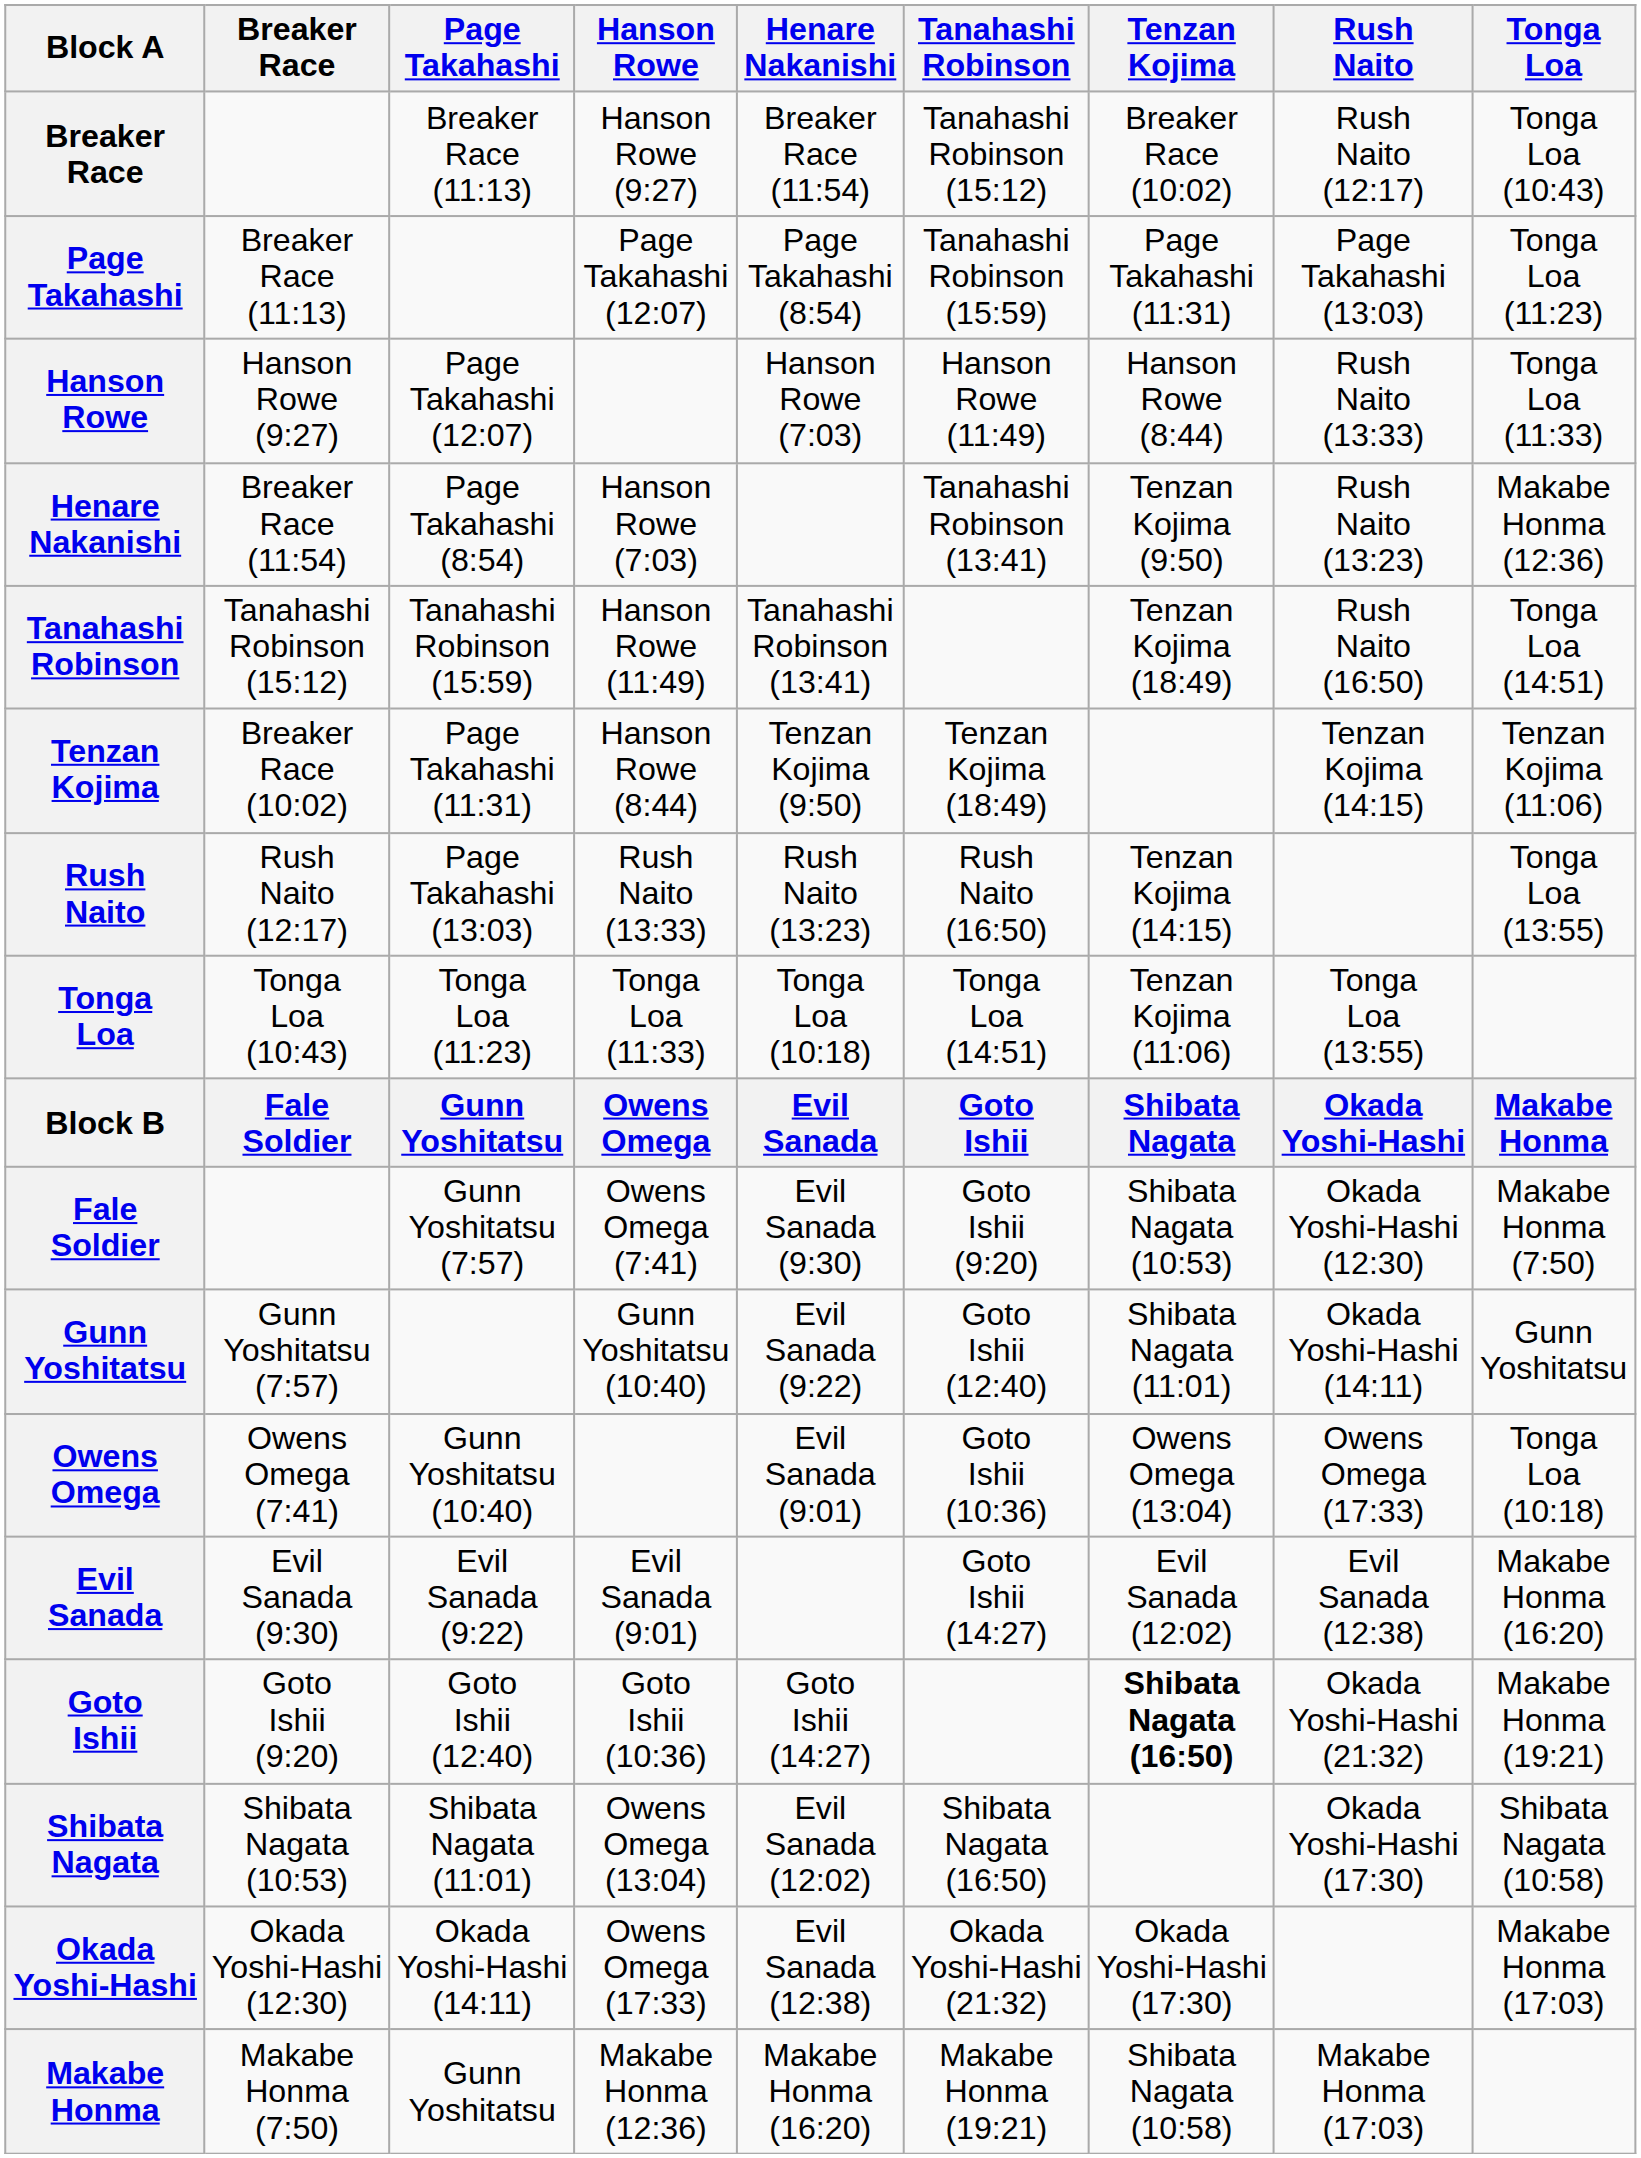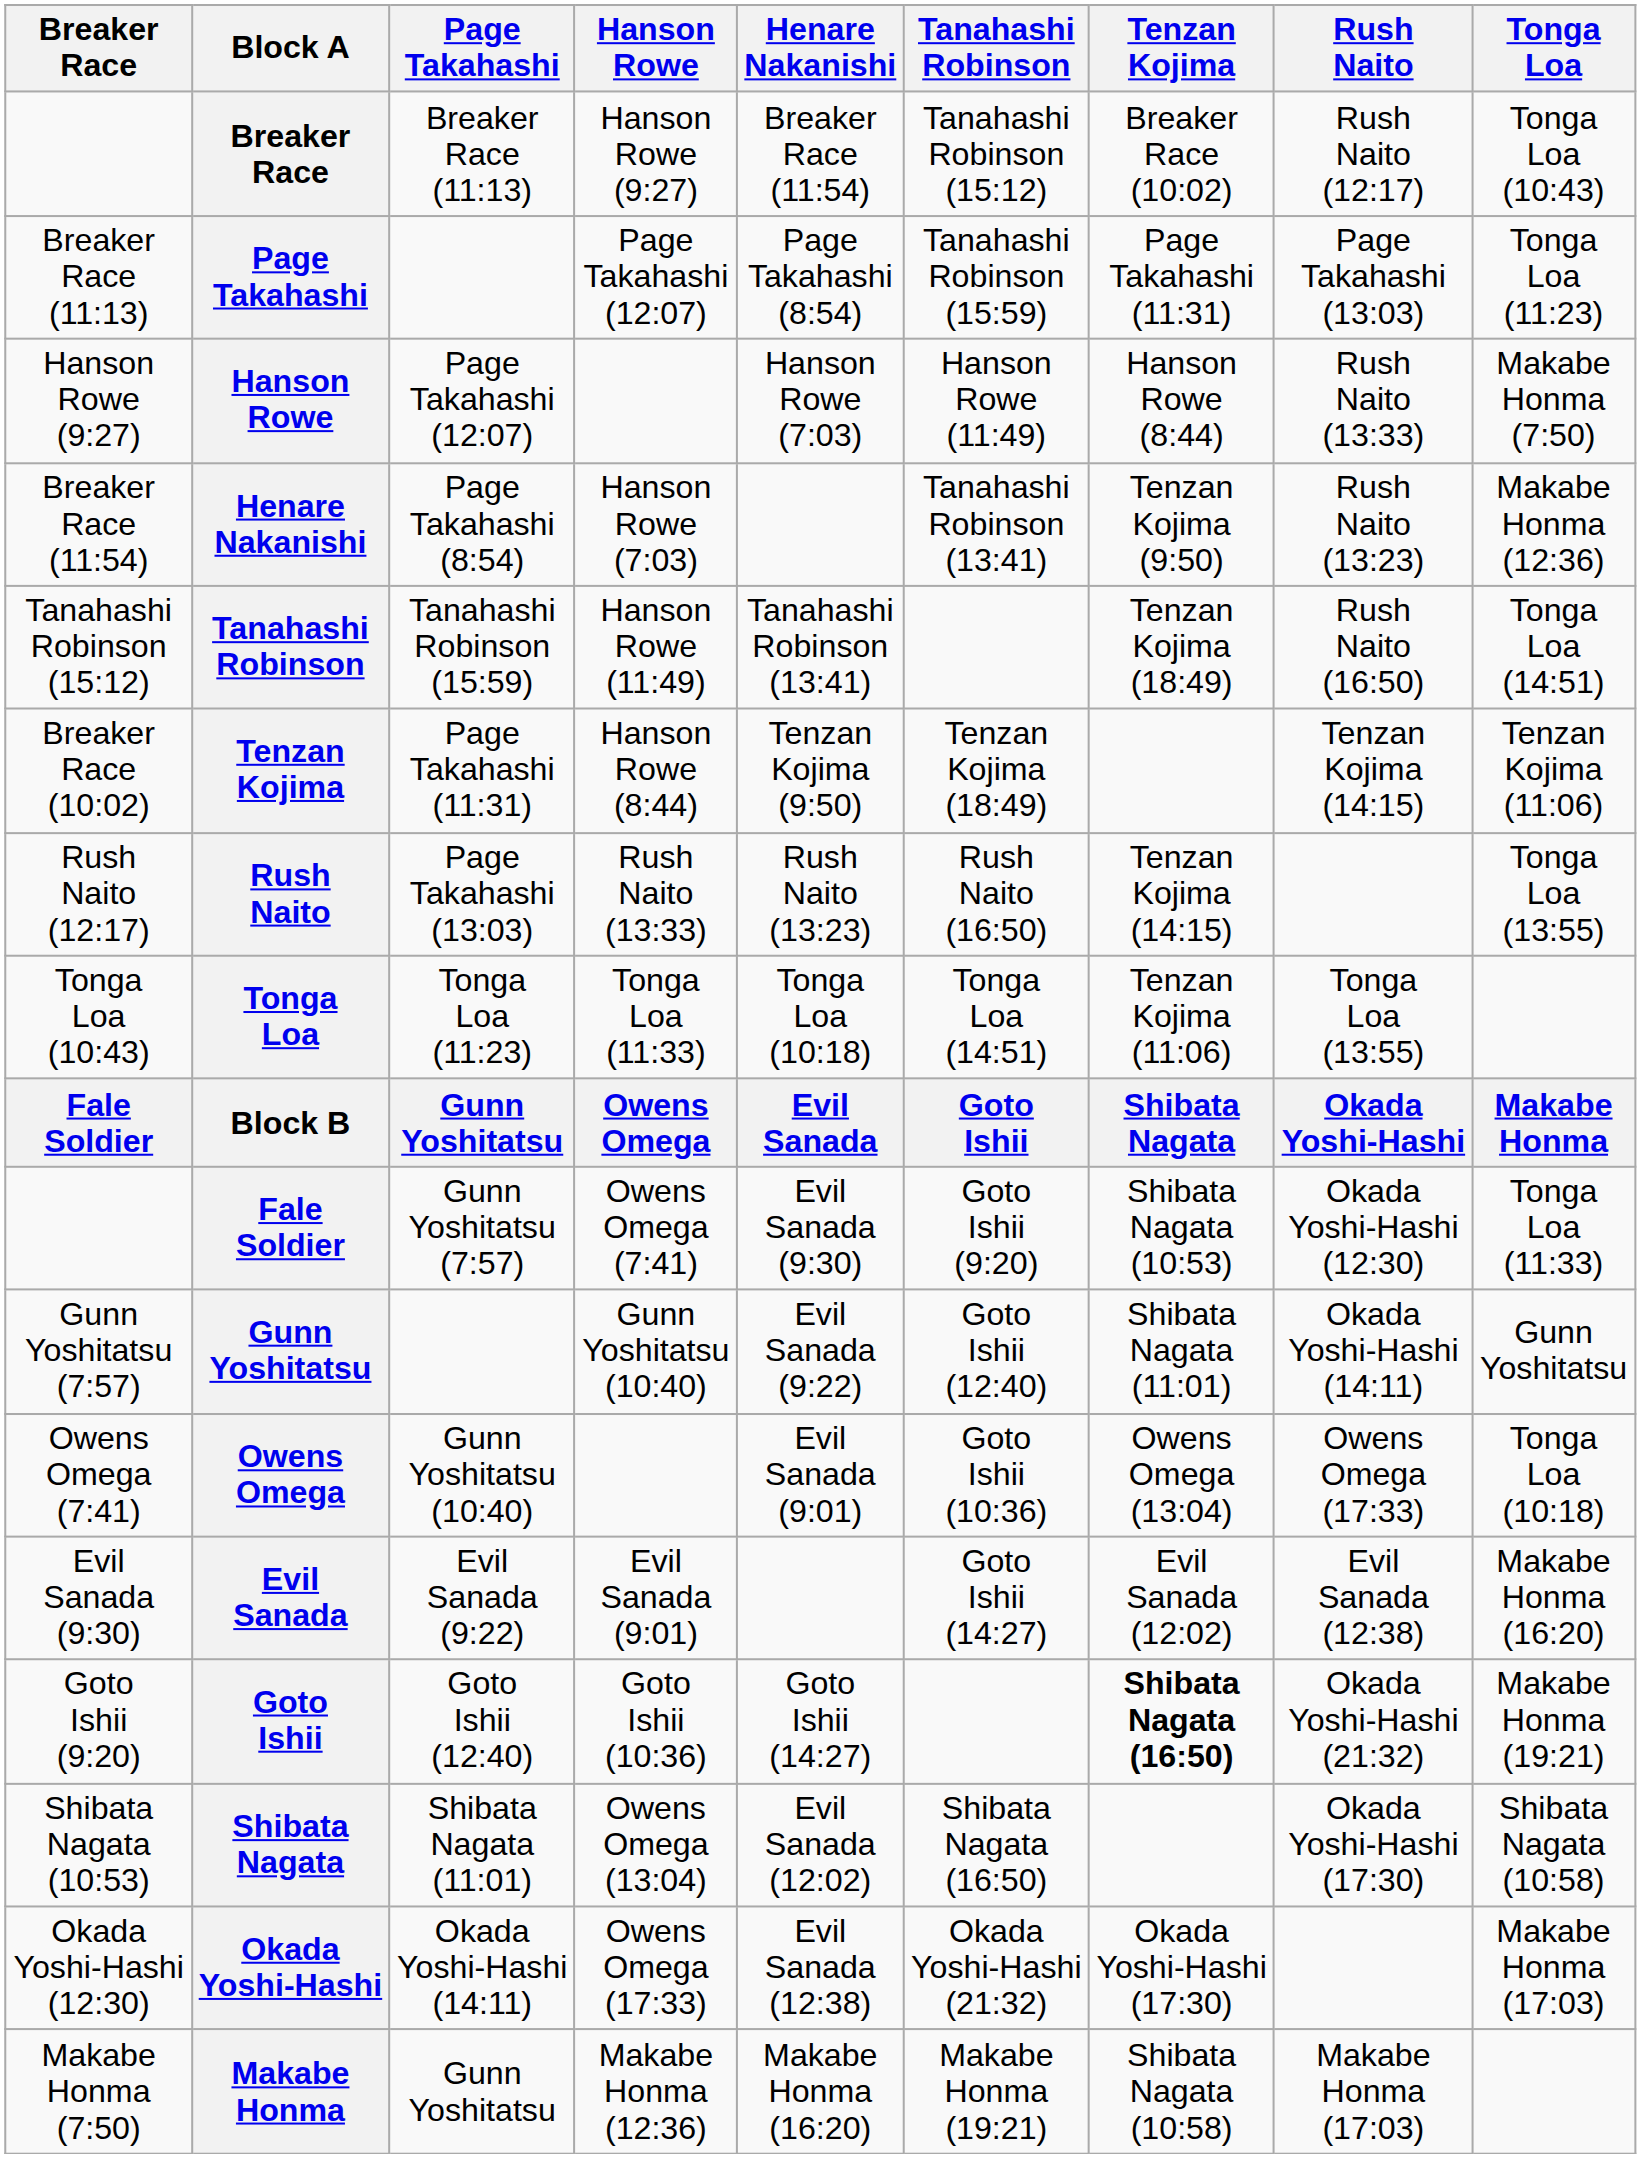columns swapped: (105, 48) <-> (297, 48)
(1554, 400) Tonga Loa (11:33) -> (1554, 400) Makabe Honma (7:50)
(1554, 1227) Makabe Honma (7:50) -> (1554, 1227) Tonga Loa (11:33)
